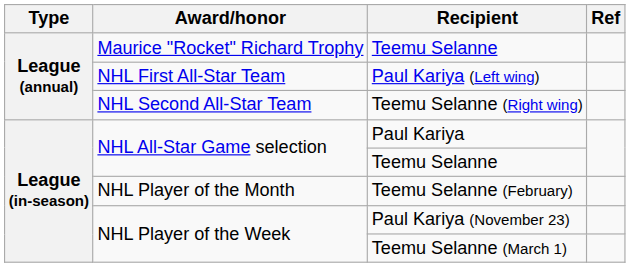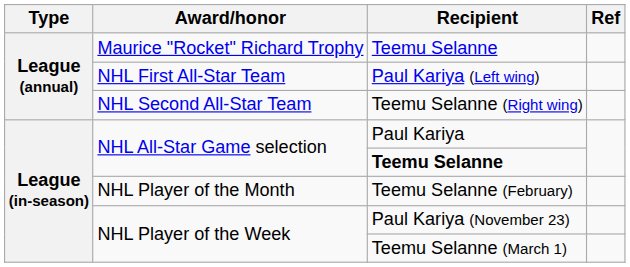(435, 162) normal -> (437, 162) bold
